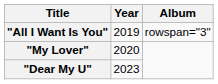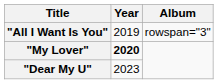(126, 50) normal -> (126, 50) bold
